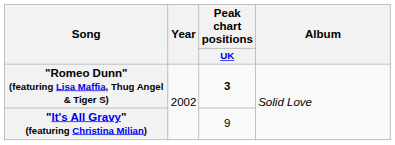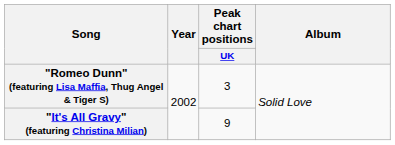(227, 86) bold -> (227, 86) normal
